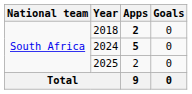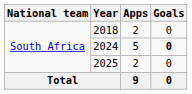(136, 30) bold -> (136, 30) normal
(136, 47) bold -> (136, 47) normal
(169, 47) normal -> (169, 47) bold
